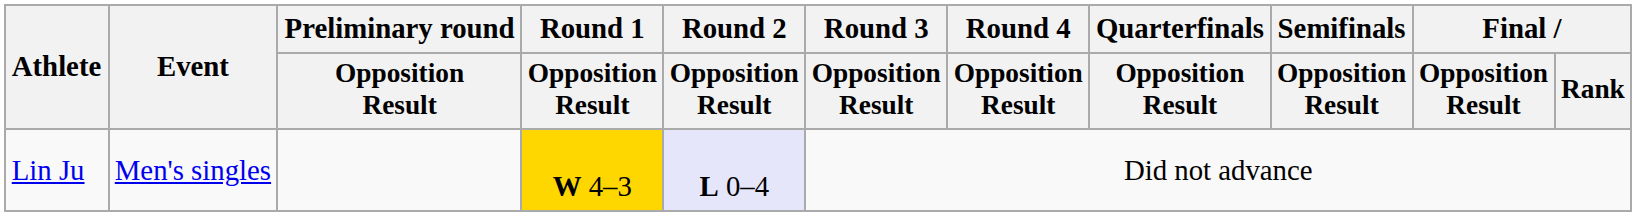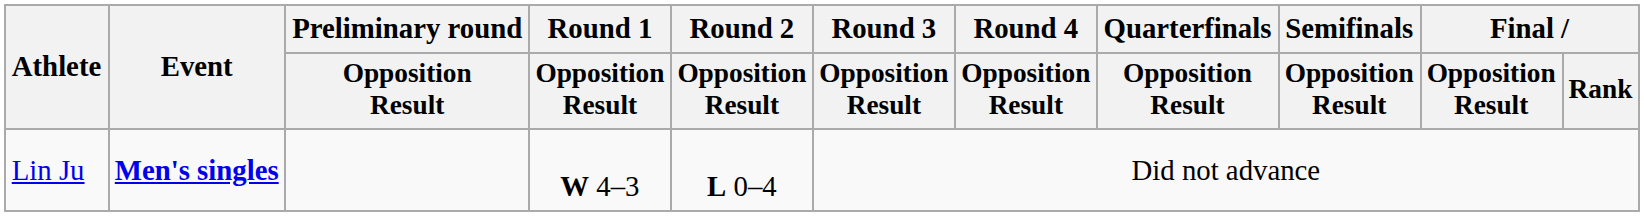(193, 170) normal -> (197, 170) bold
(592, 187) gold background -> (600, 187) no background
(734, 187) lavender background -> (742, 187) no background
